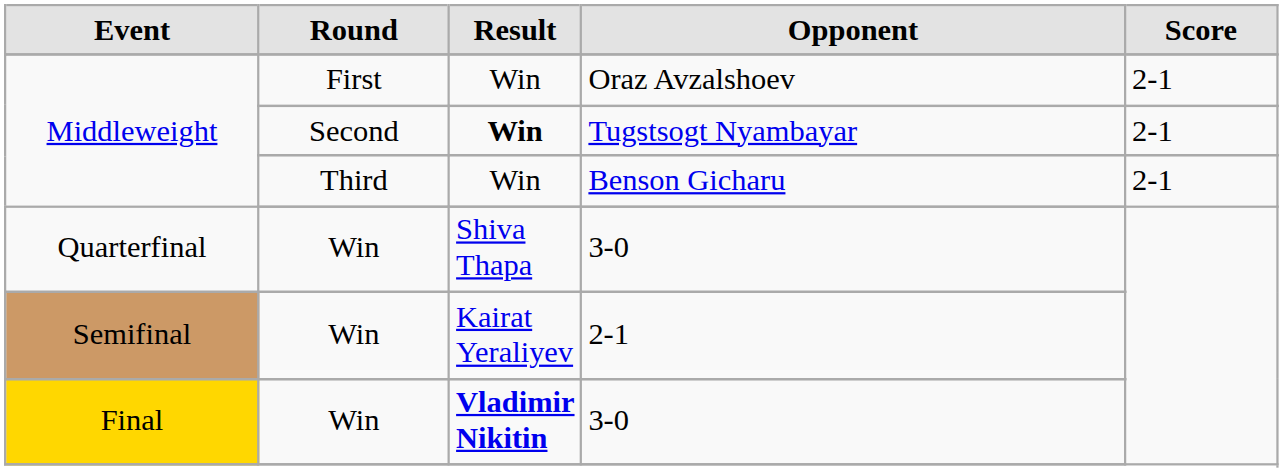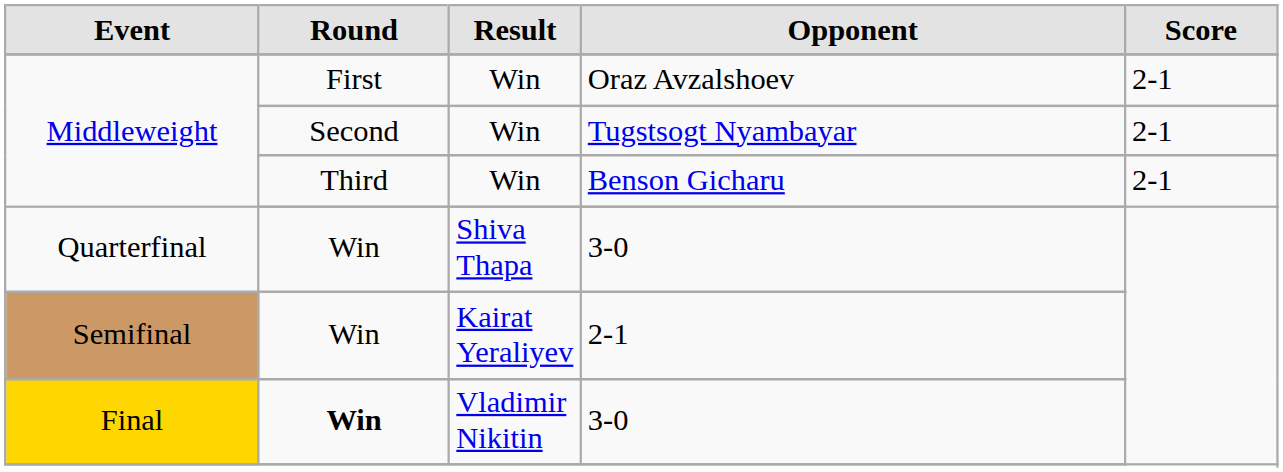(515, 129) bold -> (515, 129) normal
(354, 420) normal -> (354, 420) bold
(515, 420) bold -> (511, 420) normal
